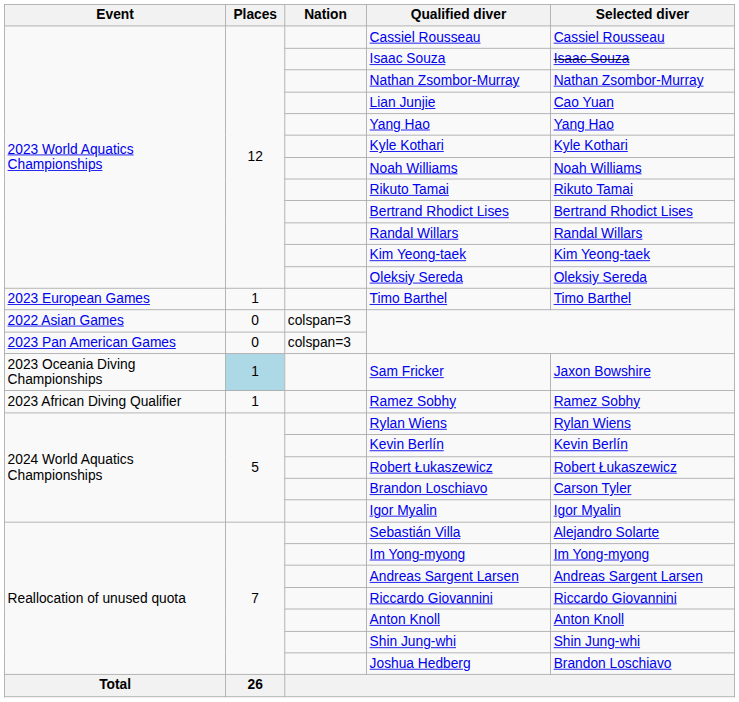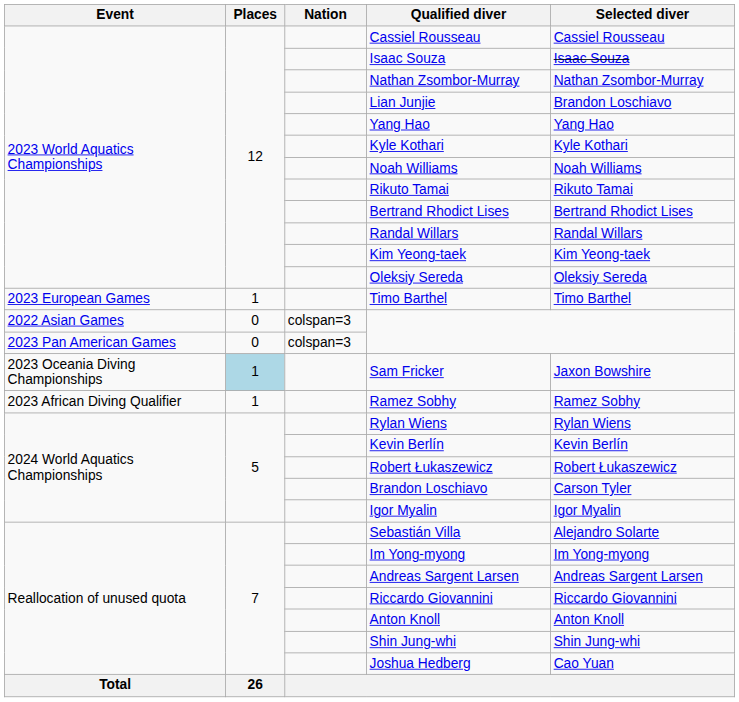(584, 102) Cao Yuan -> (613, 102) Brandon Loschiavo
(613, 663) Brandon Loschiavo -> (584, 663) Cao Yuan
